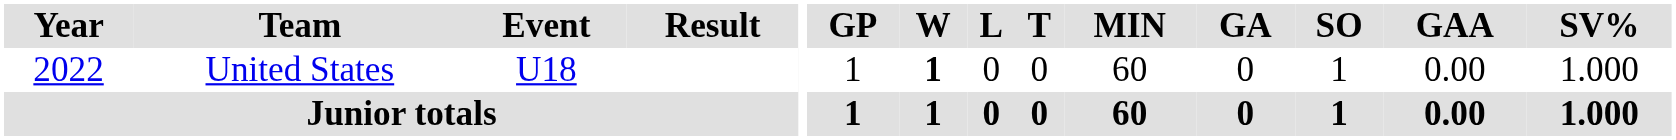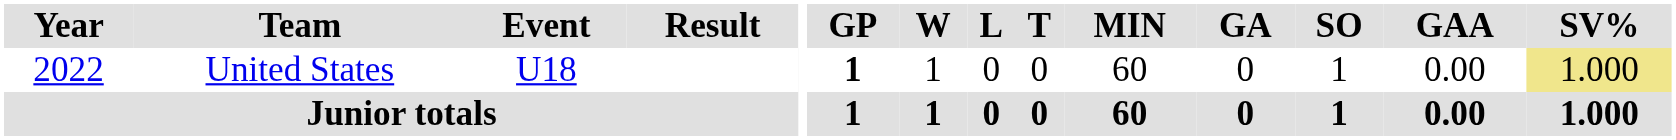(853, 69) normal -> (853, 69) bold
(933, 69) bold -> (933, 69) normal
(1599, 69) no background -> (1599, 69) khaki background
